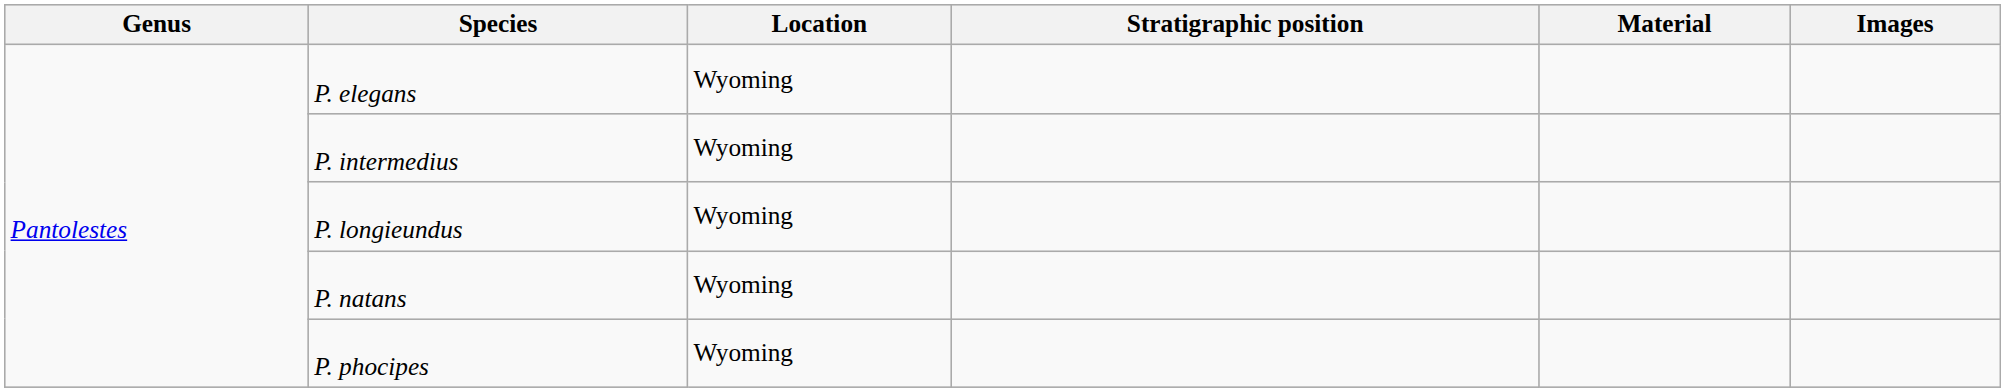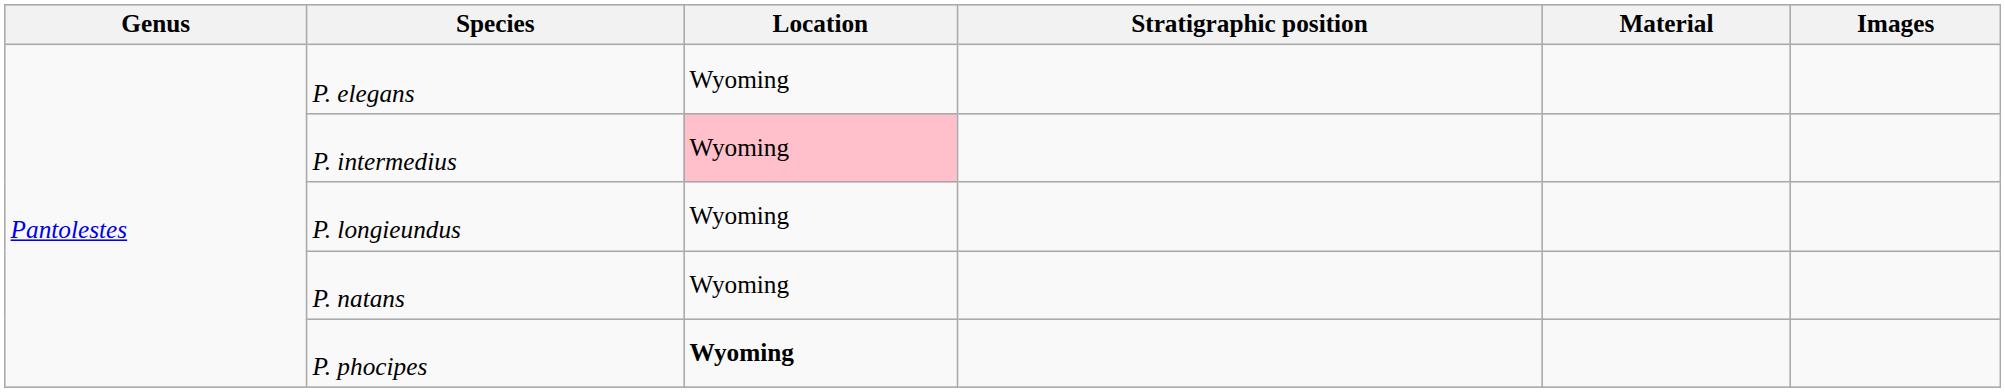(743, 147) no background -> (739, 147) pink background
(743, 352) normal -> (742, 352) bold
